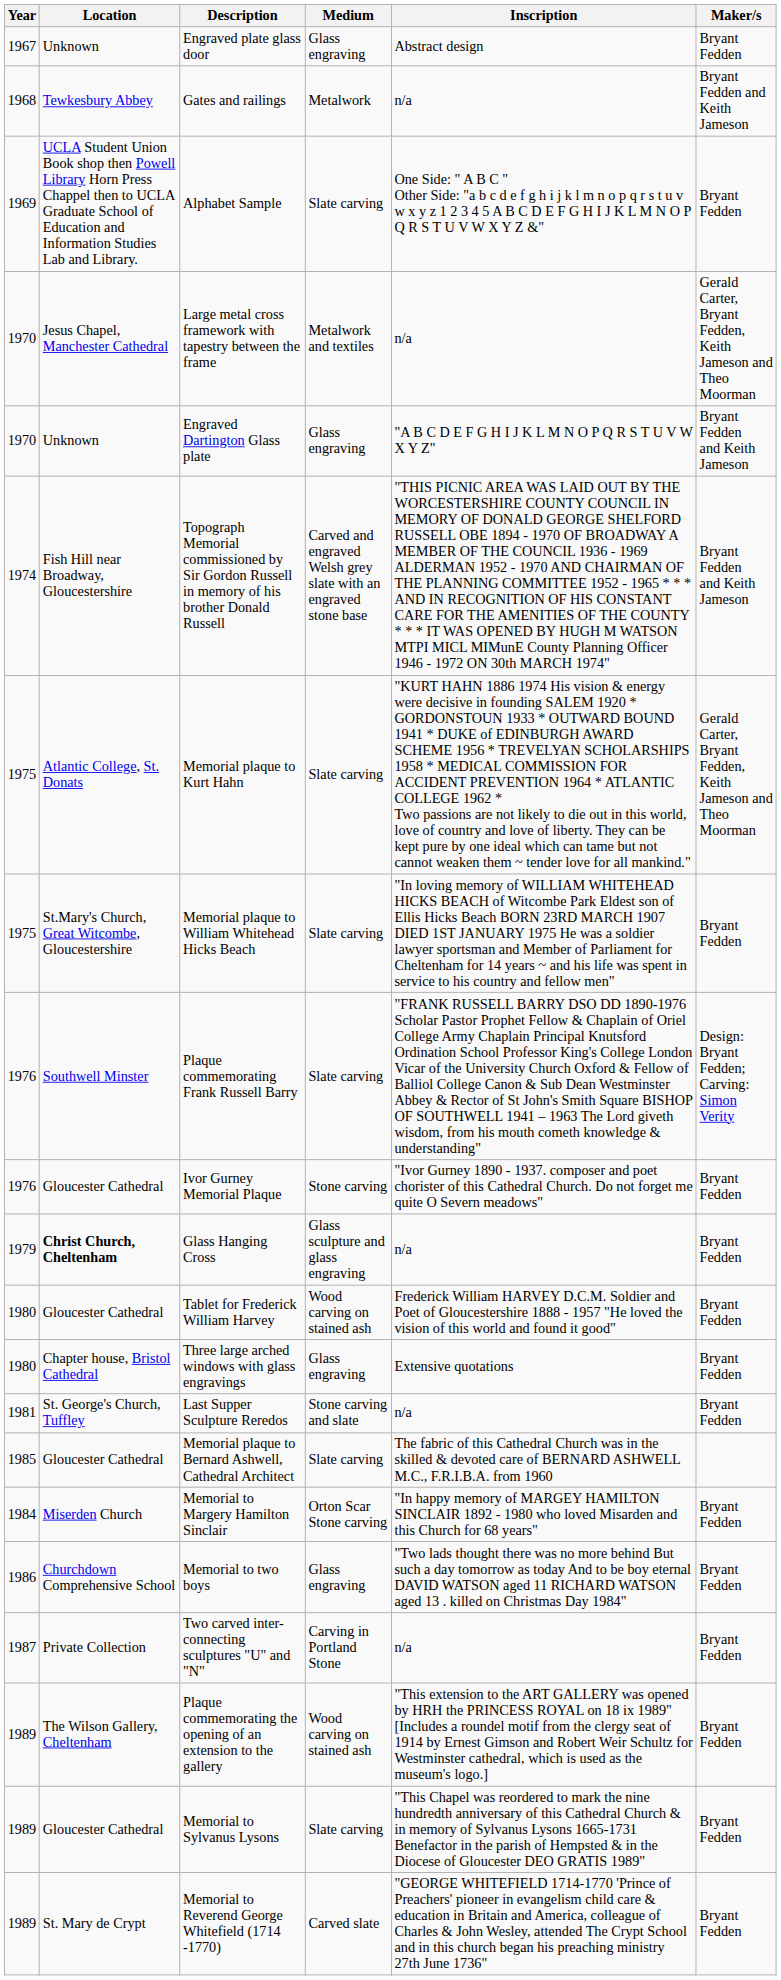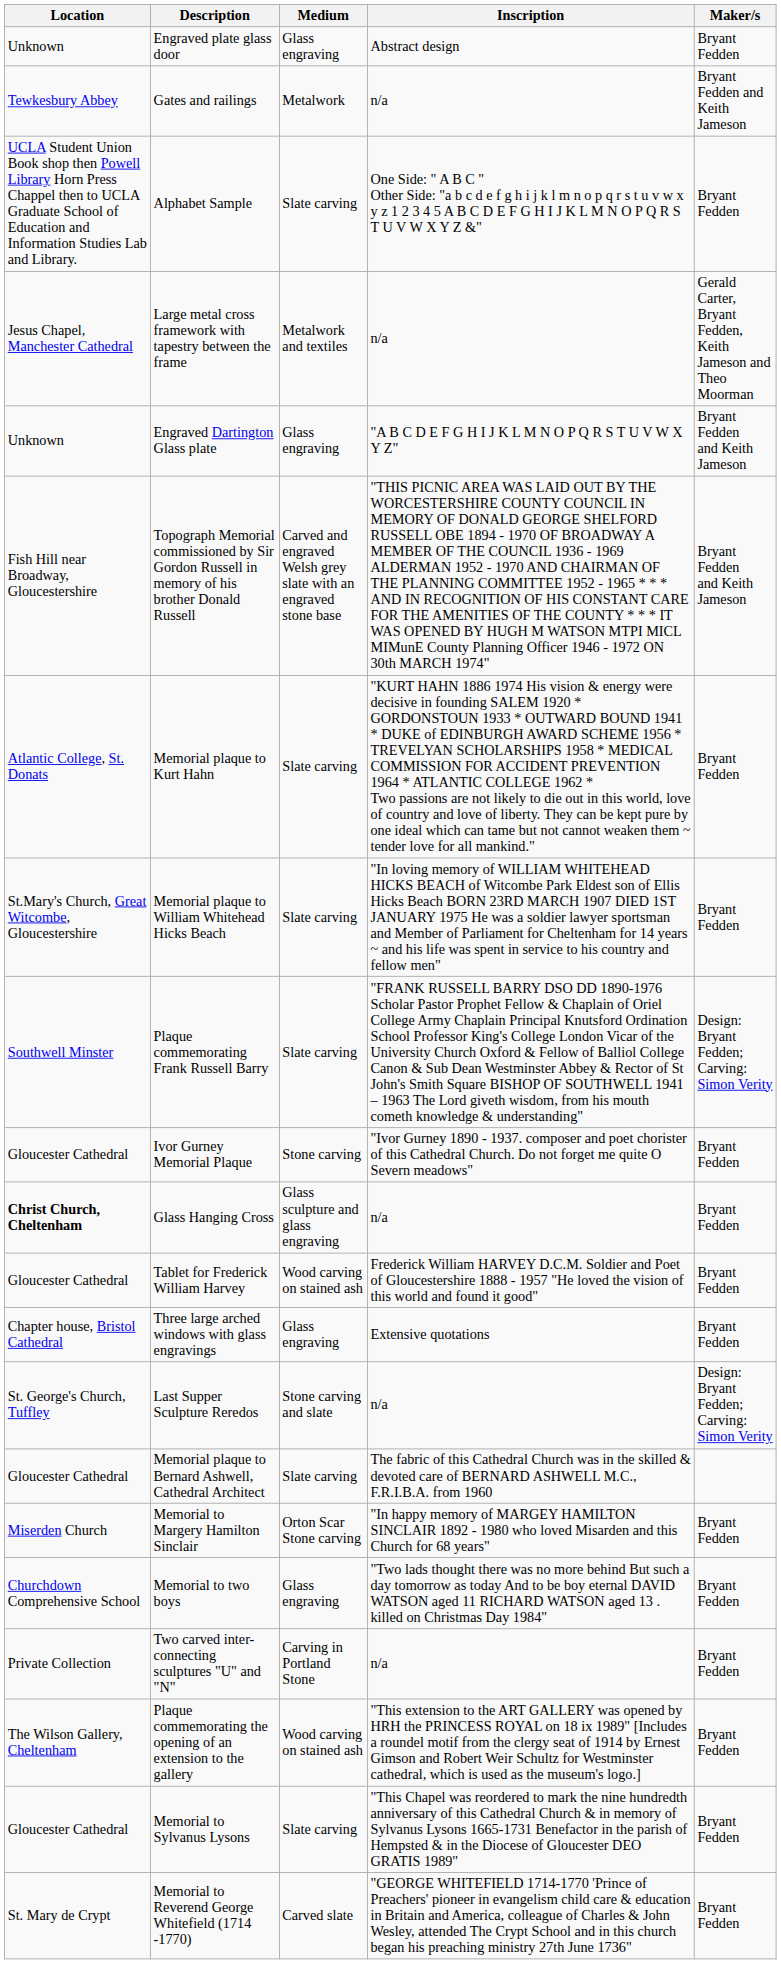- column: (22, 15)
(736, 774) Gerald Carter, Bryant Fedden, Keith Jameson and Theo Moorman -> (718, 766) Bryant Fedden
(721, 1413) Bryant Fedden -> (735, 1405) Design: Bryant Fedden; Carving: Simon Verity
